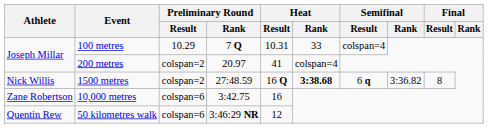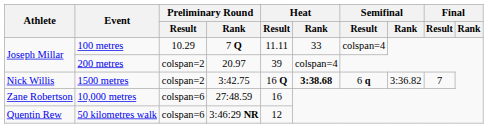(277, 46) 10.31 -> (277, 46) 11.11
(277, 63) 41 -> (277, 63) 39
(234, 80) 27:48.59 -> (234, 80) 3:42.75
(439, 80) 8 -> (439, 80) 7
(234, 98) 3:42.75 -> (234, 98) 27:48.59
